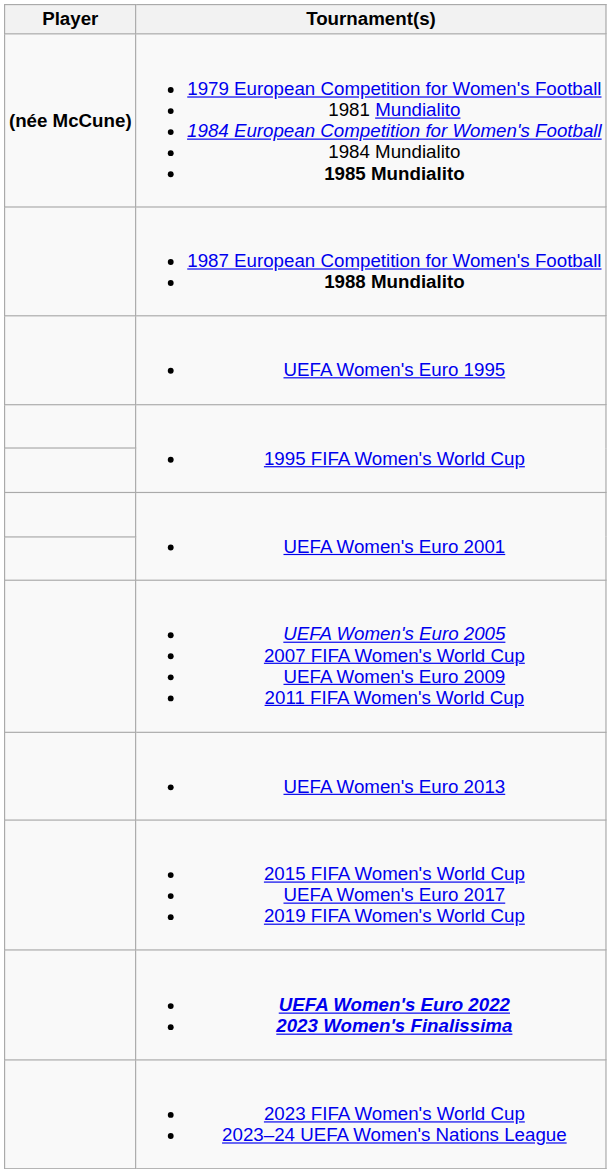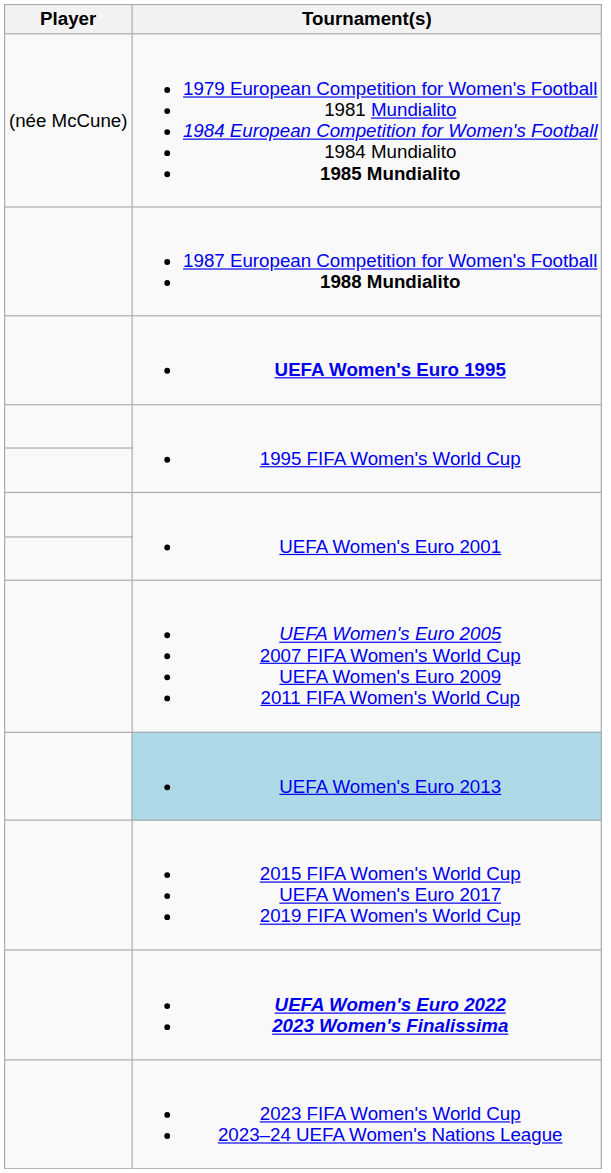(70, 120) bold -> (68, 120) normal
(371, 371) normal -> (367, 371) bold
(371, 787) no background -> (367, 787) lightblue background
